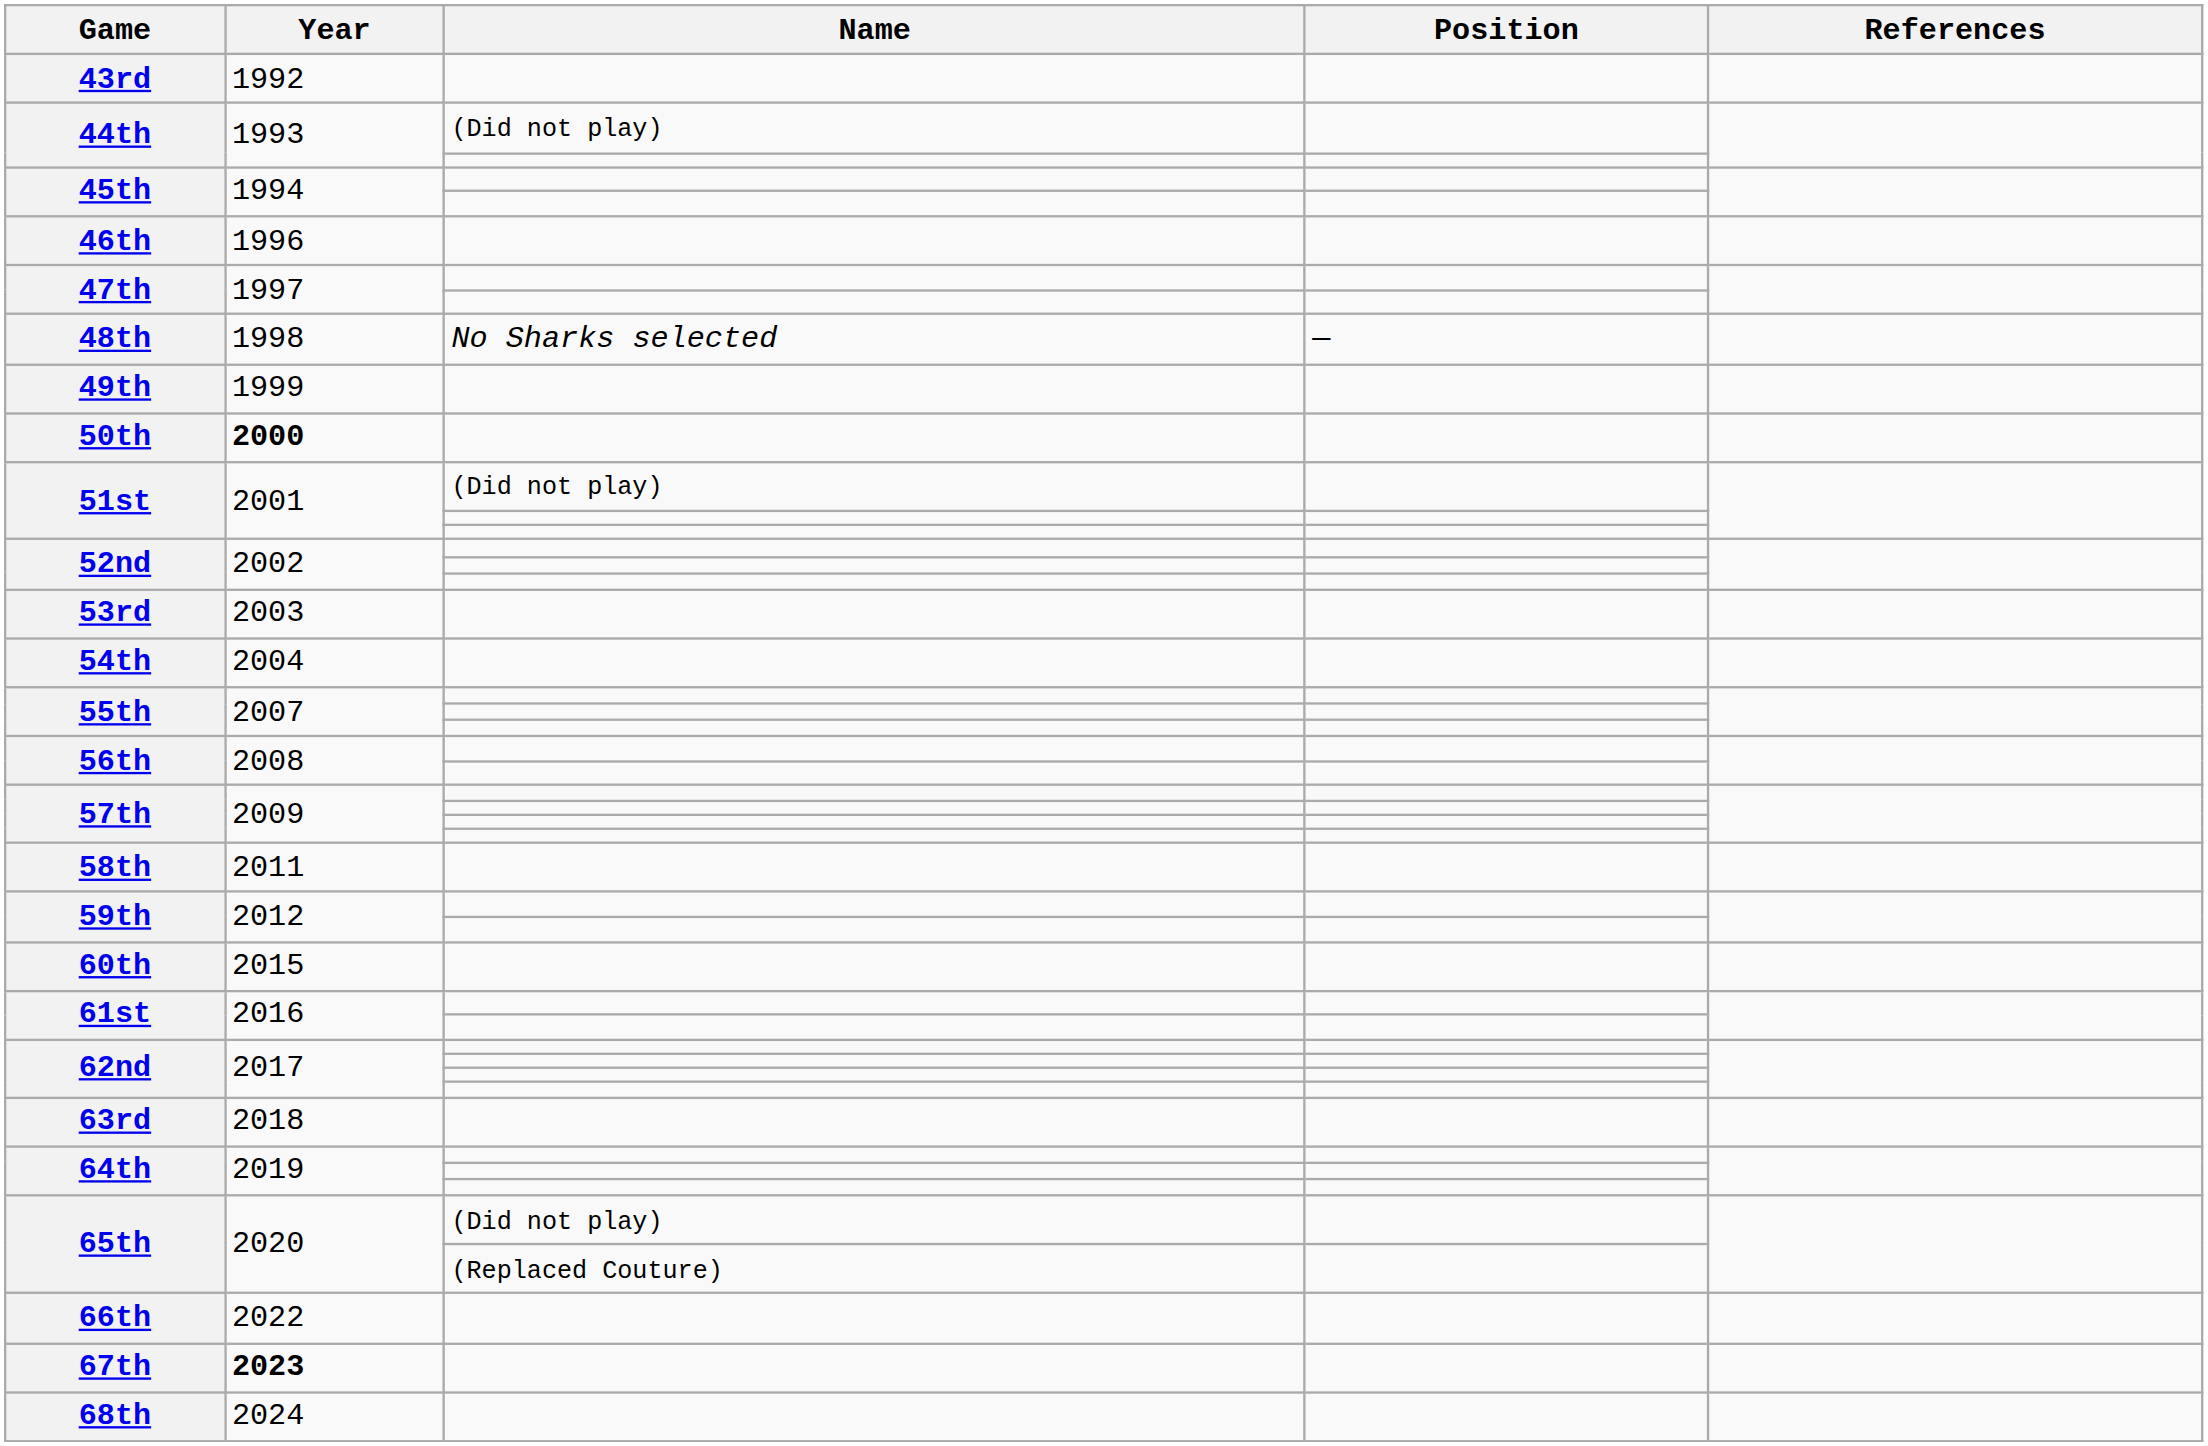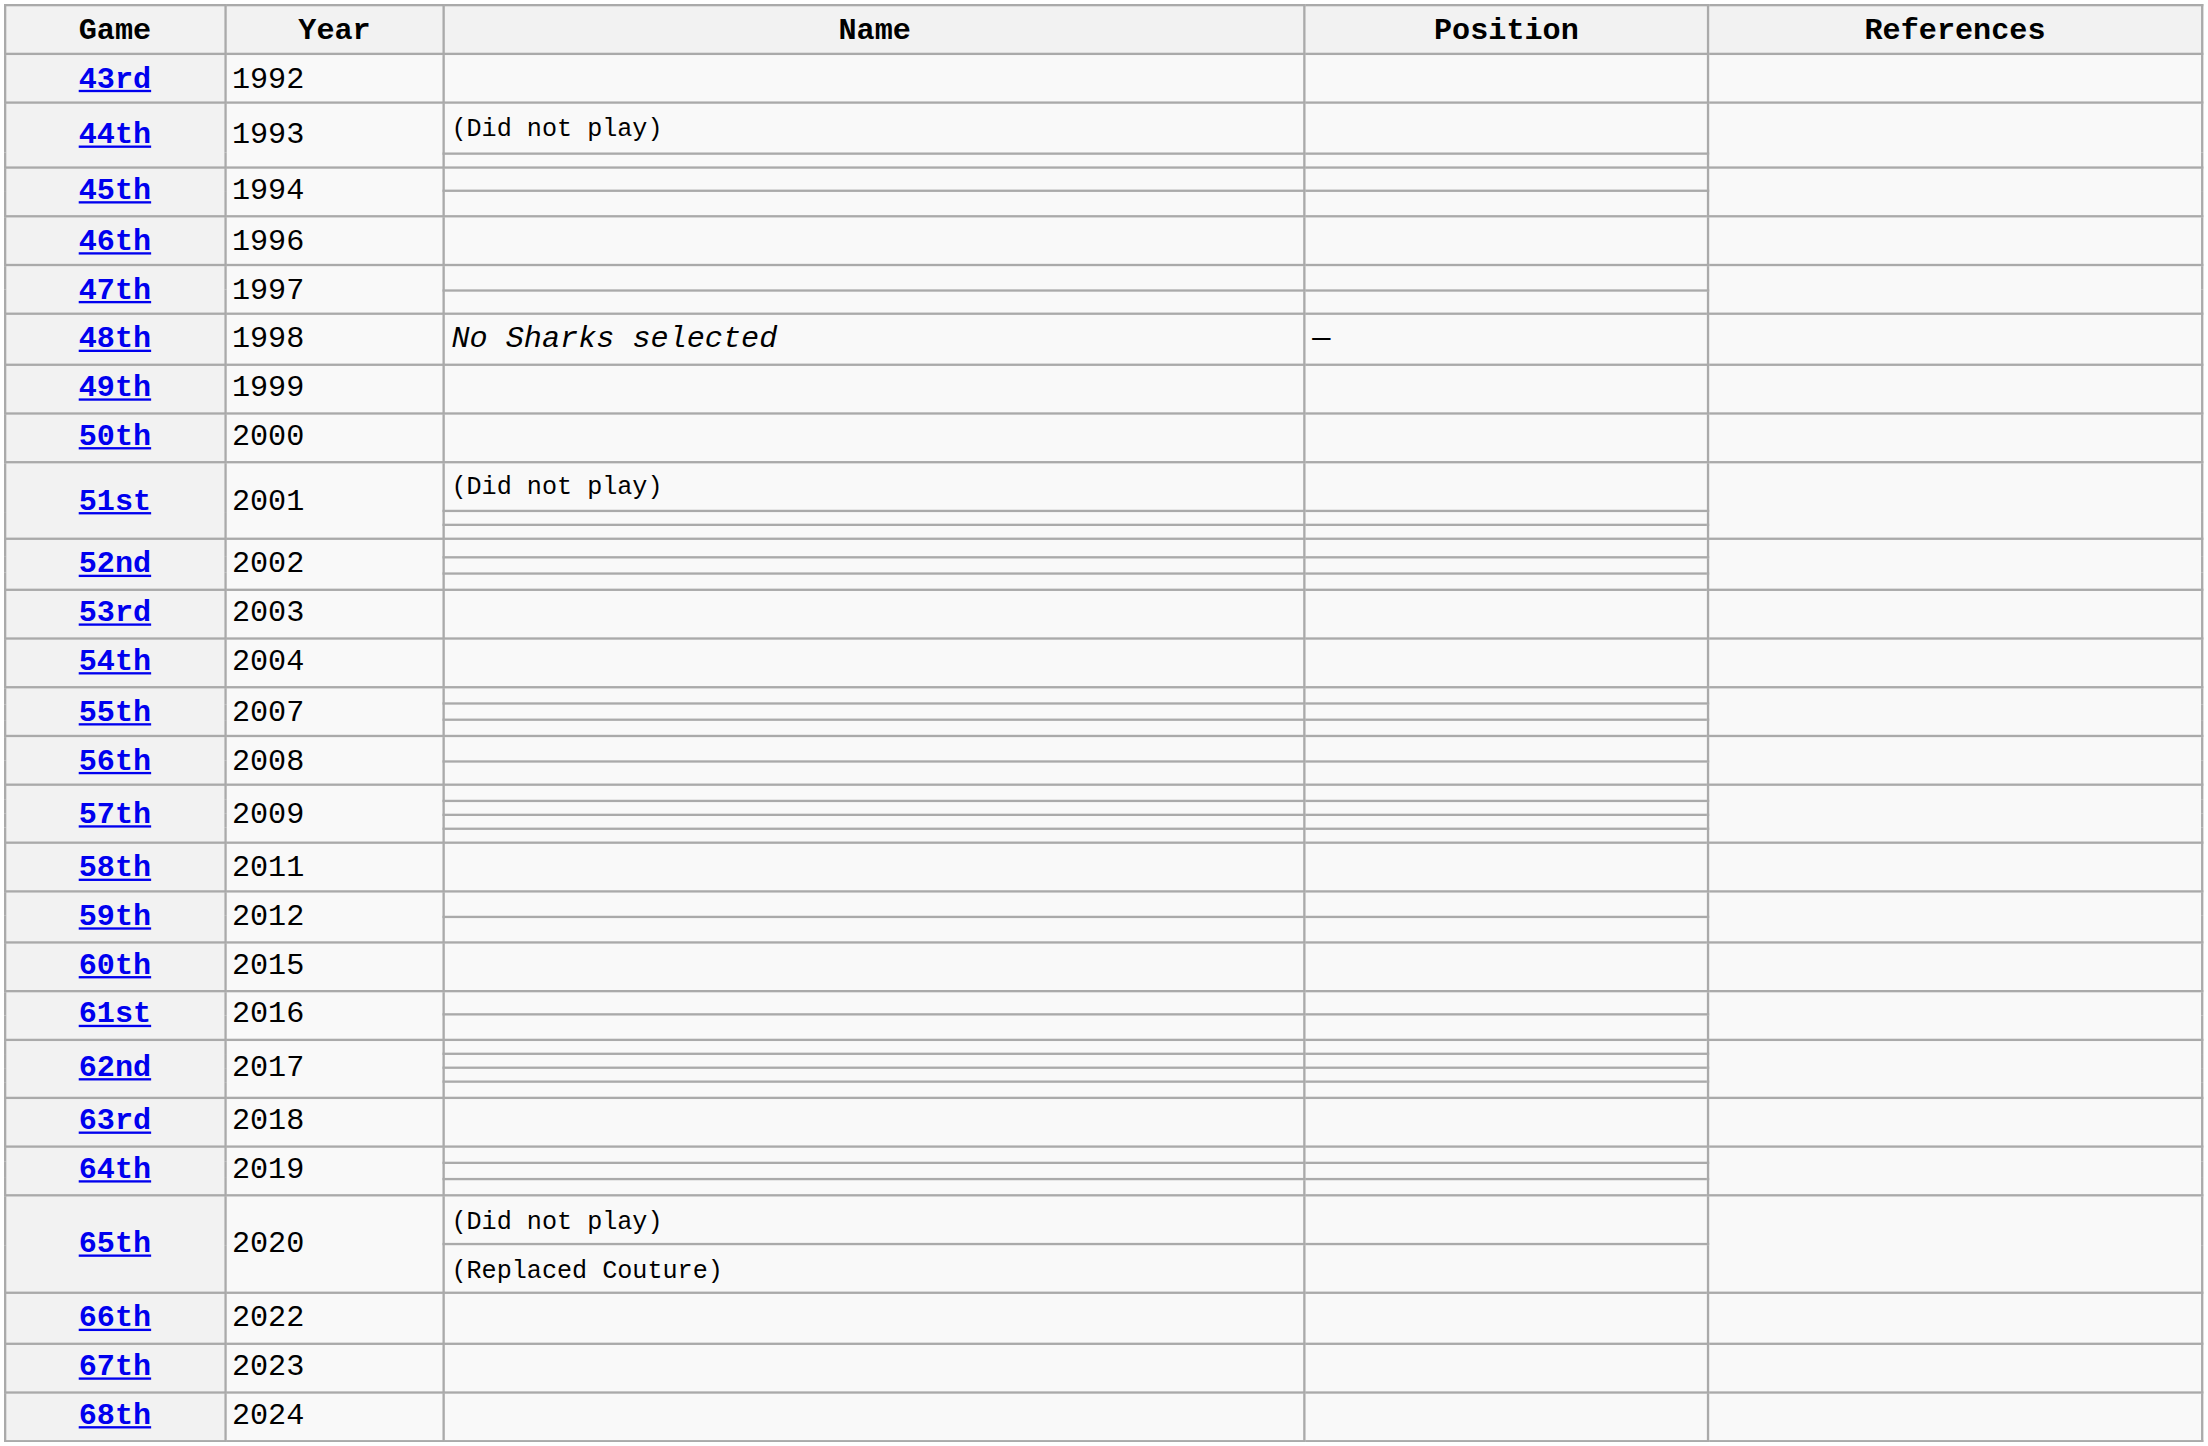(268, 437) bold -> (268, 437) normal
(268, 1367) bold -> (268, 1367) normal
